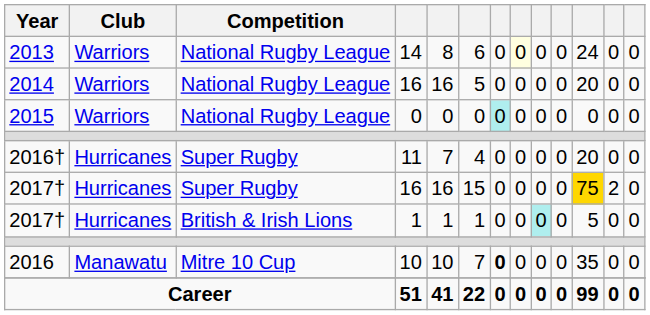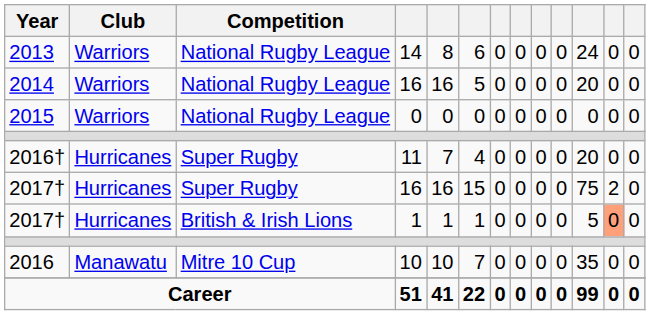(521, 52) lightyellow background -> (521, 52) no background
(500, 116) paleturquoise background -> (500, 116) no background
(588, 189) gold background -> (588, 189) no background
(541, 221) paleturquoise background -> (541, 221) no background
(614, 221) no background -> (614, 221) lightsalmon background
(500, 262) bold -> (500, 262) normal
